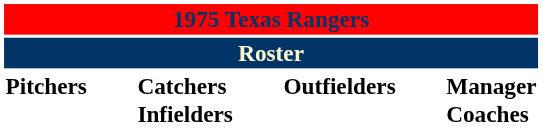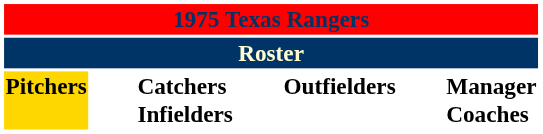(46, 86) no background -> (46, 86) gold background
